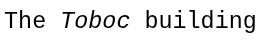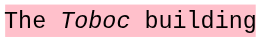(130, 22) no background -> (130, 22) pink background
